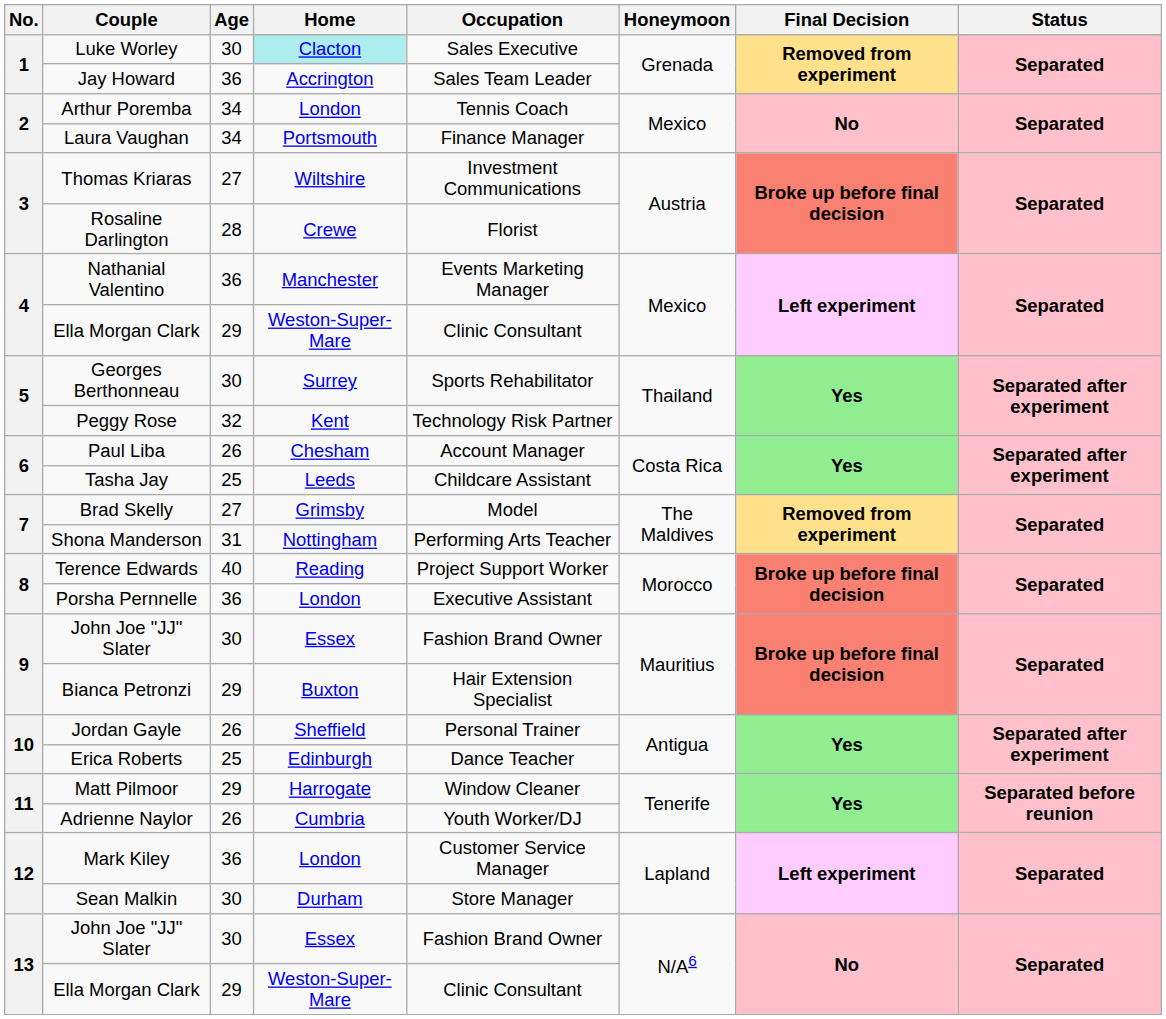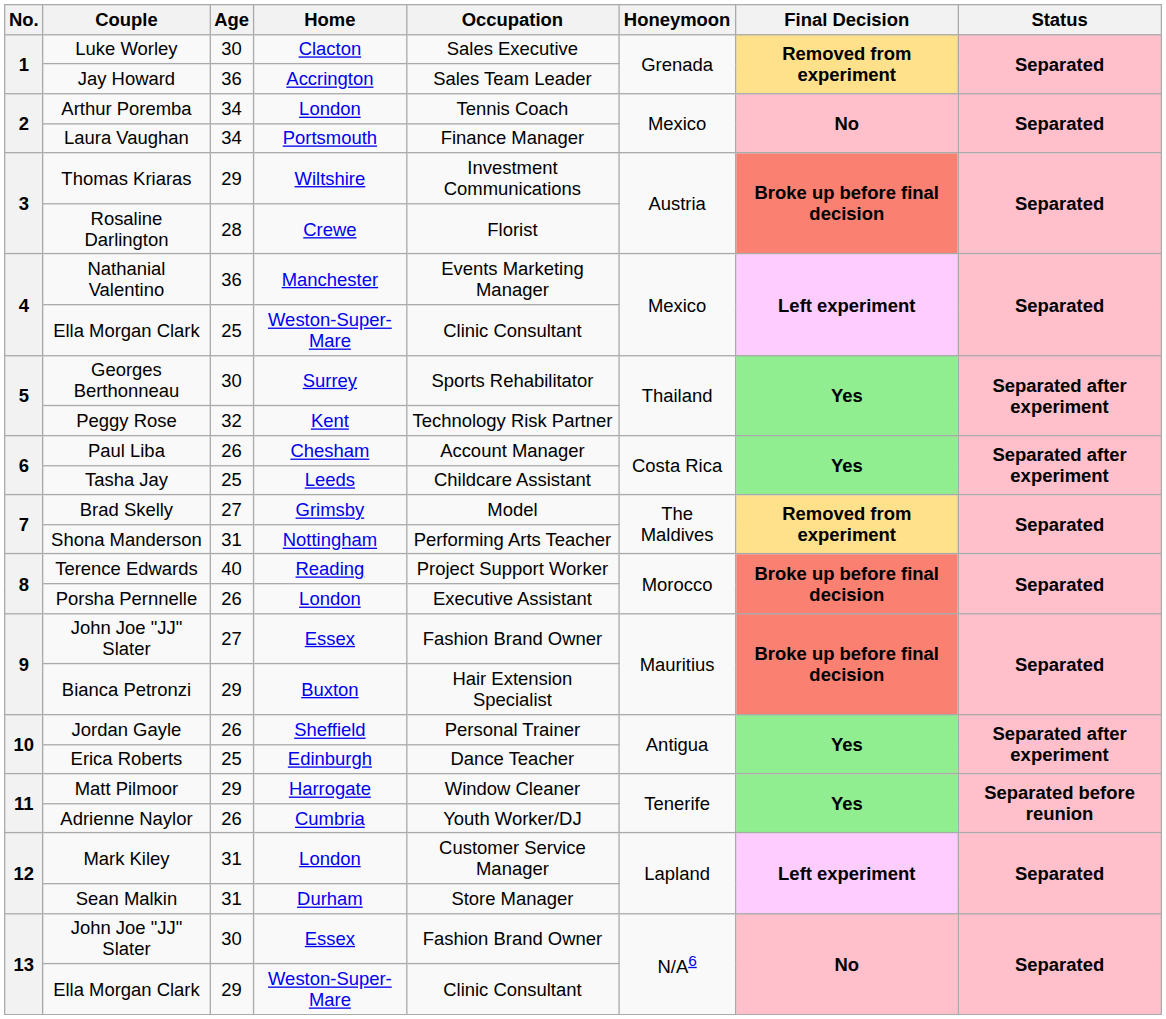(330, 49) paleturquoise background -> (330, 49) no background
(232, 178) 27 -> (232, 178) 29
(232, 330) 29 -> (232, 330) 25
(232, 599) 36 -> (232, 599) 26
(232, 639) 30 -> (232, 639) 27
(232, 858) 36 -> (232, 858) 31
(232, 899) 30 -> (232, 899) 31
